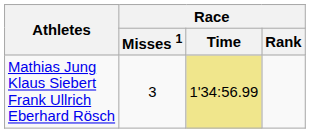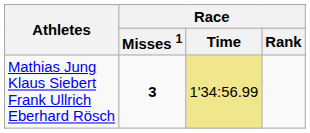(152, 92) normal -> (152, 92) bold
